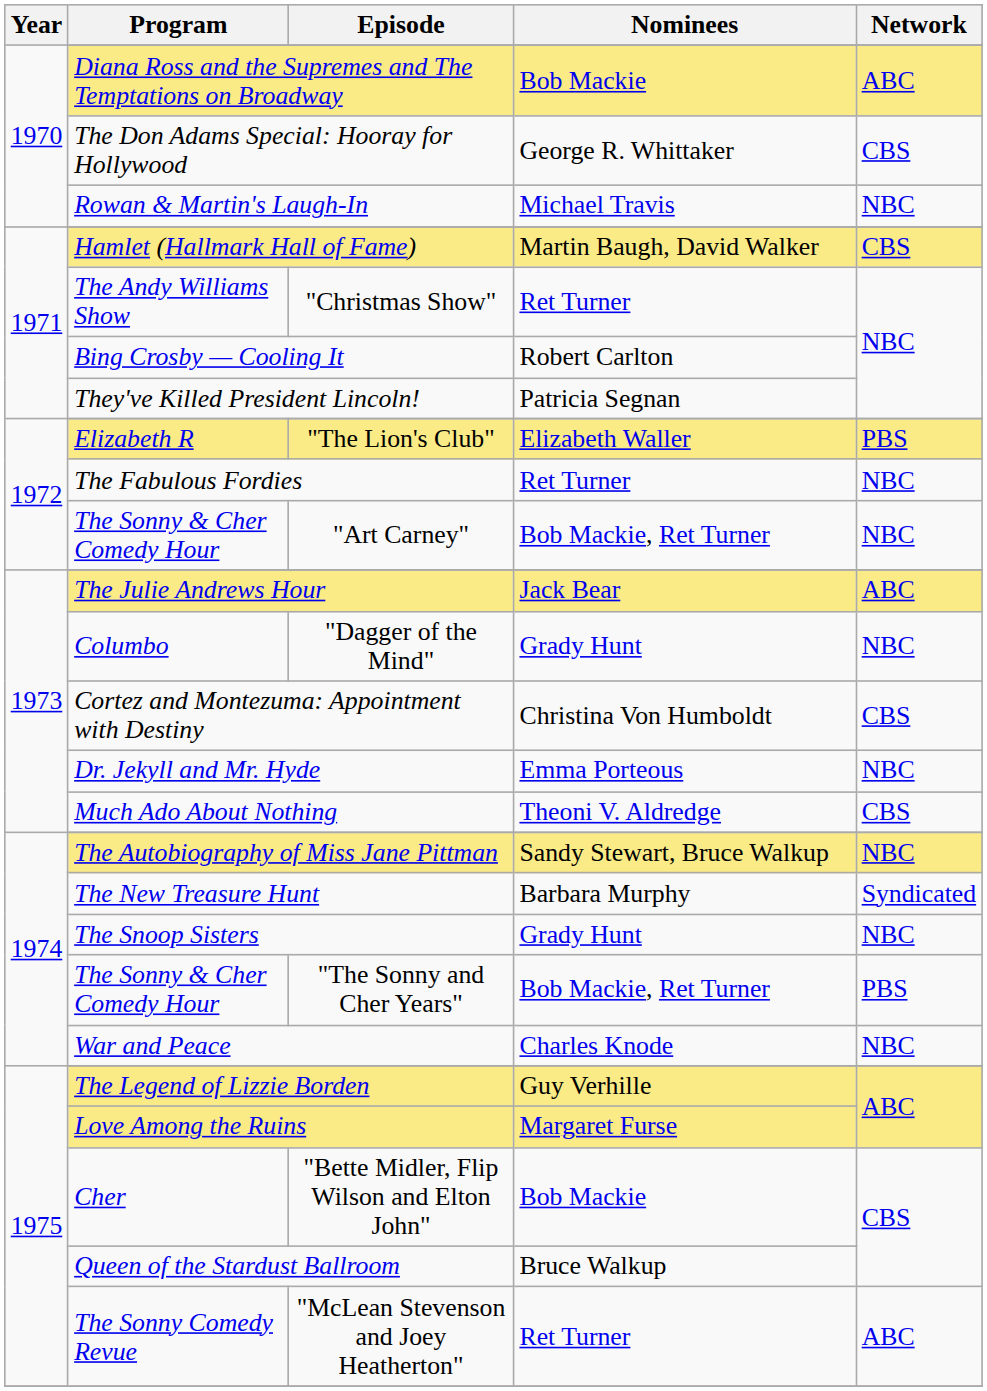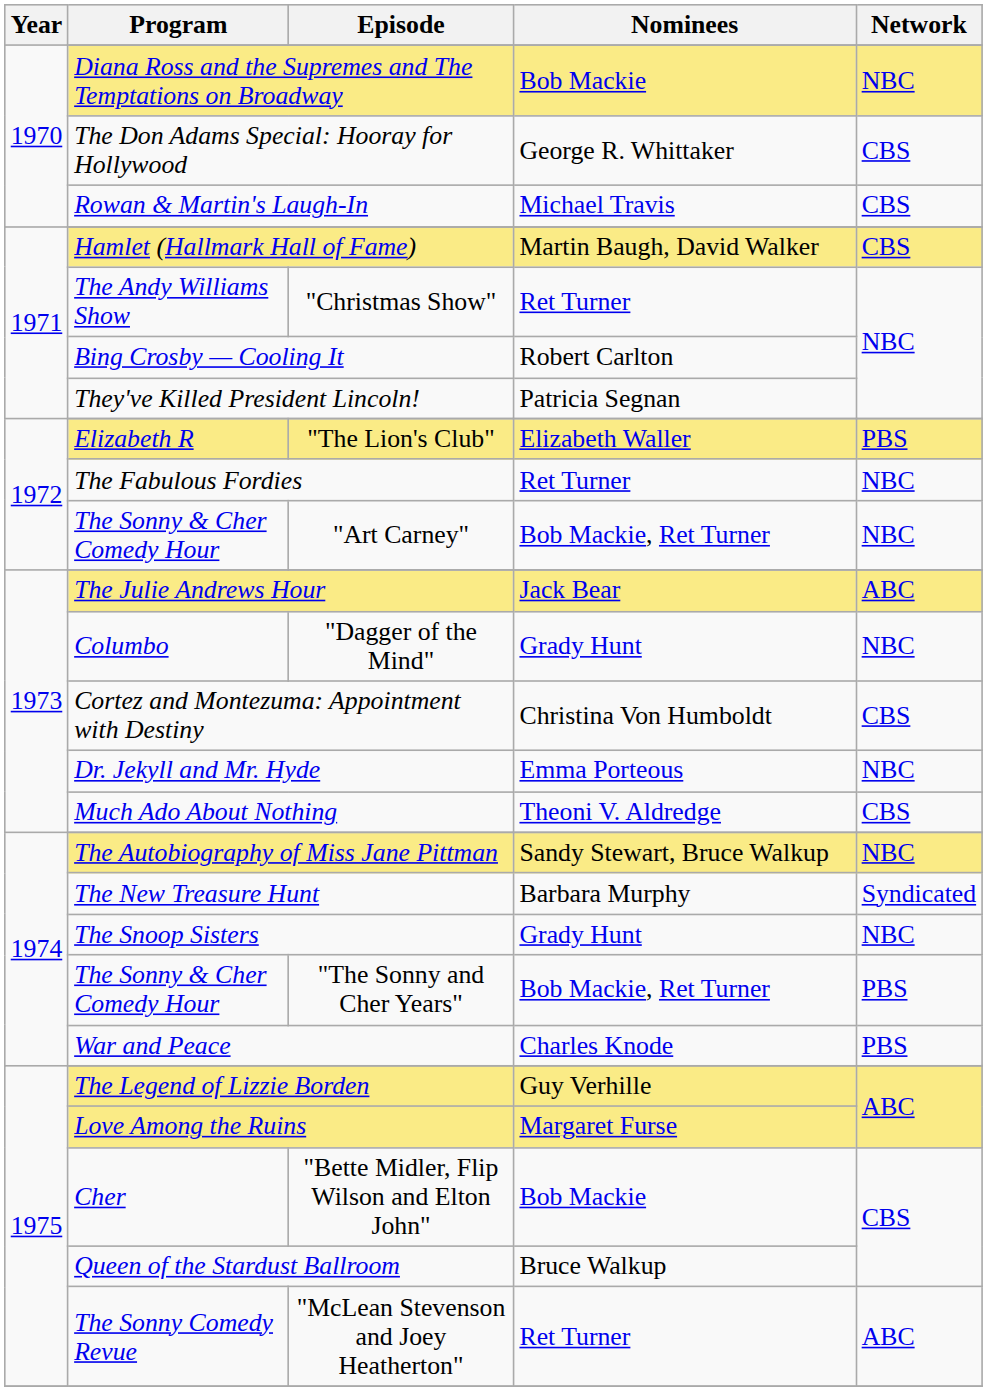(888, 80) ABC -> (888, 80) NBC
(888, 205) NBC -> (886, 205) CBS
(888, 1044) NBC -> (885, 1044) PBS
